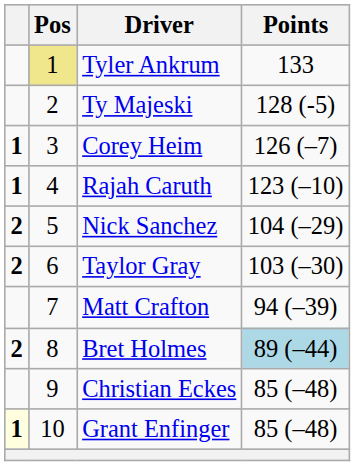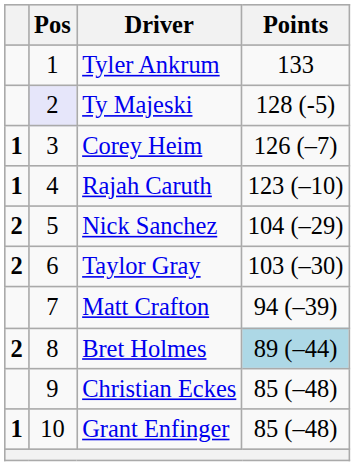(52, 65) khaki background -> (52, 65) no background
(52, 105) no background -> (52, 105) lavender background
(17, 428) lightyellow background -> (17, 428) no background
